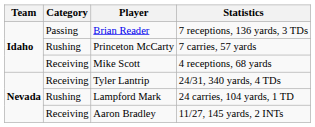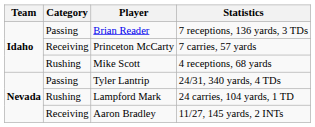(63, 46) Rushing -> (67, 46) Receiving
(67, 63) Receiving -> (63, 63) Rushing
(67, 80) Receiving -> (62, 80) Passing
